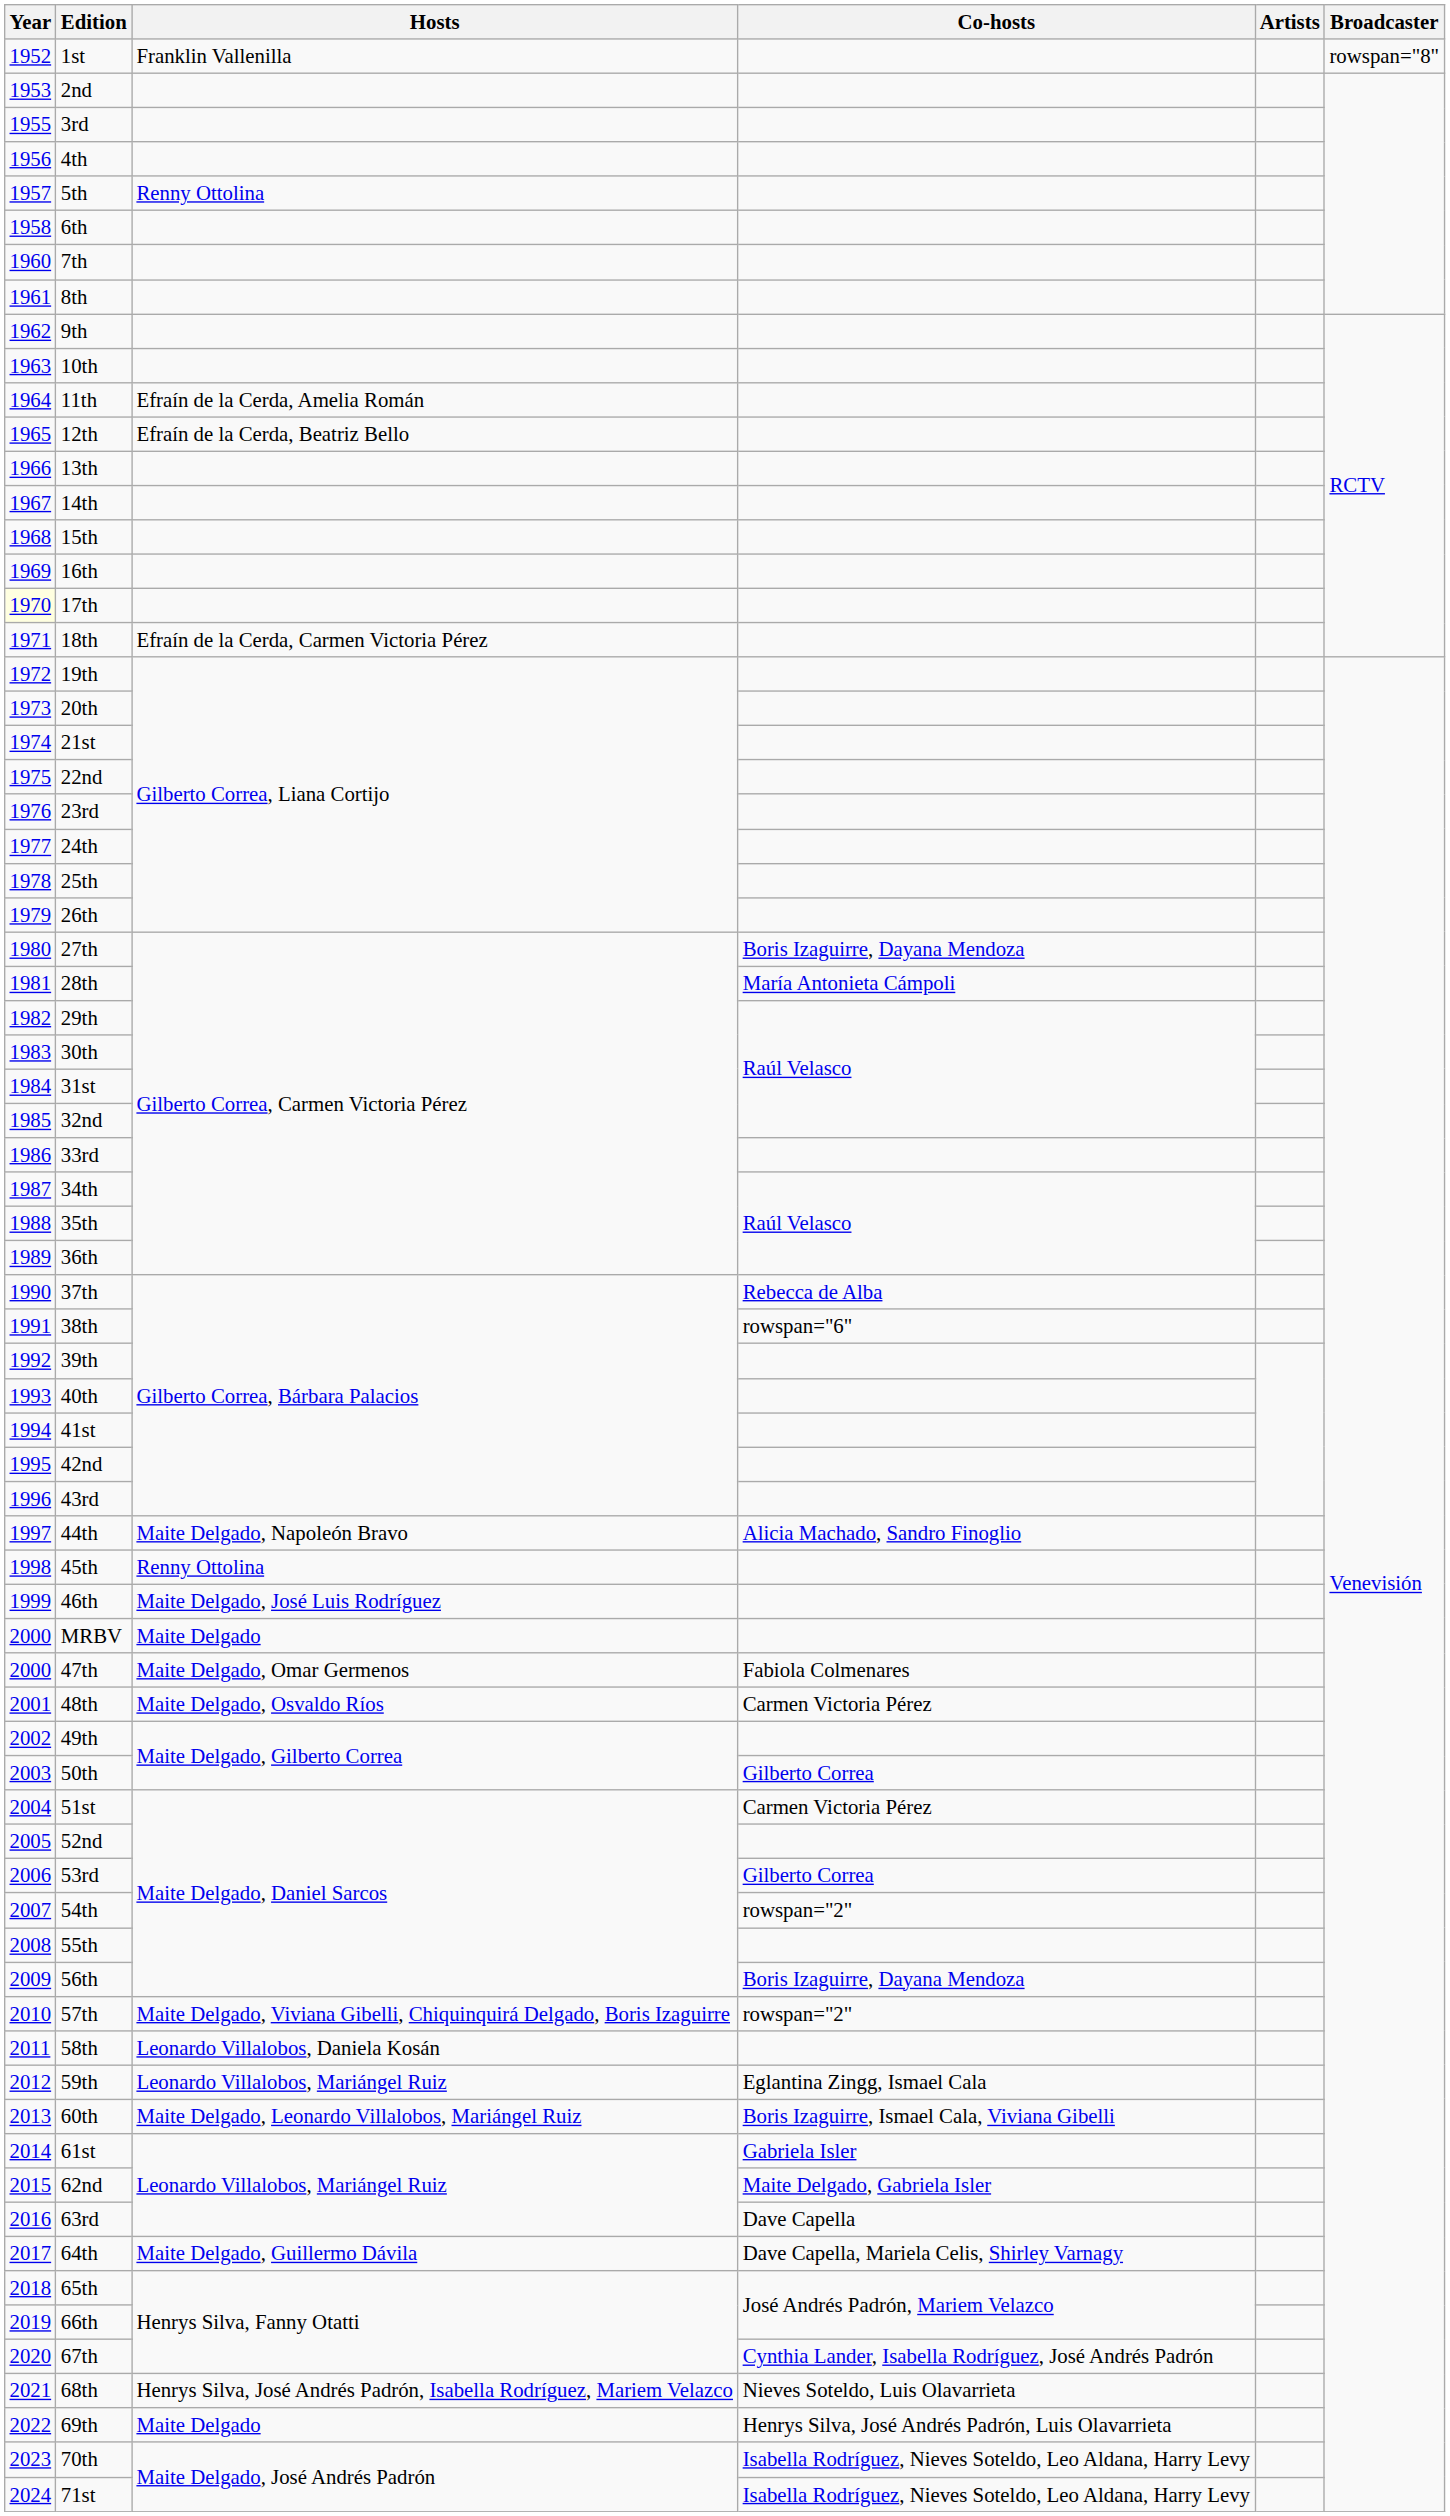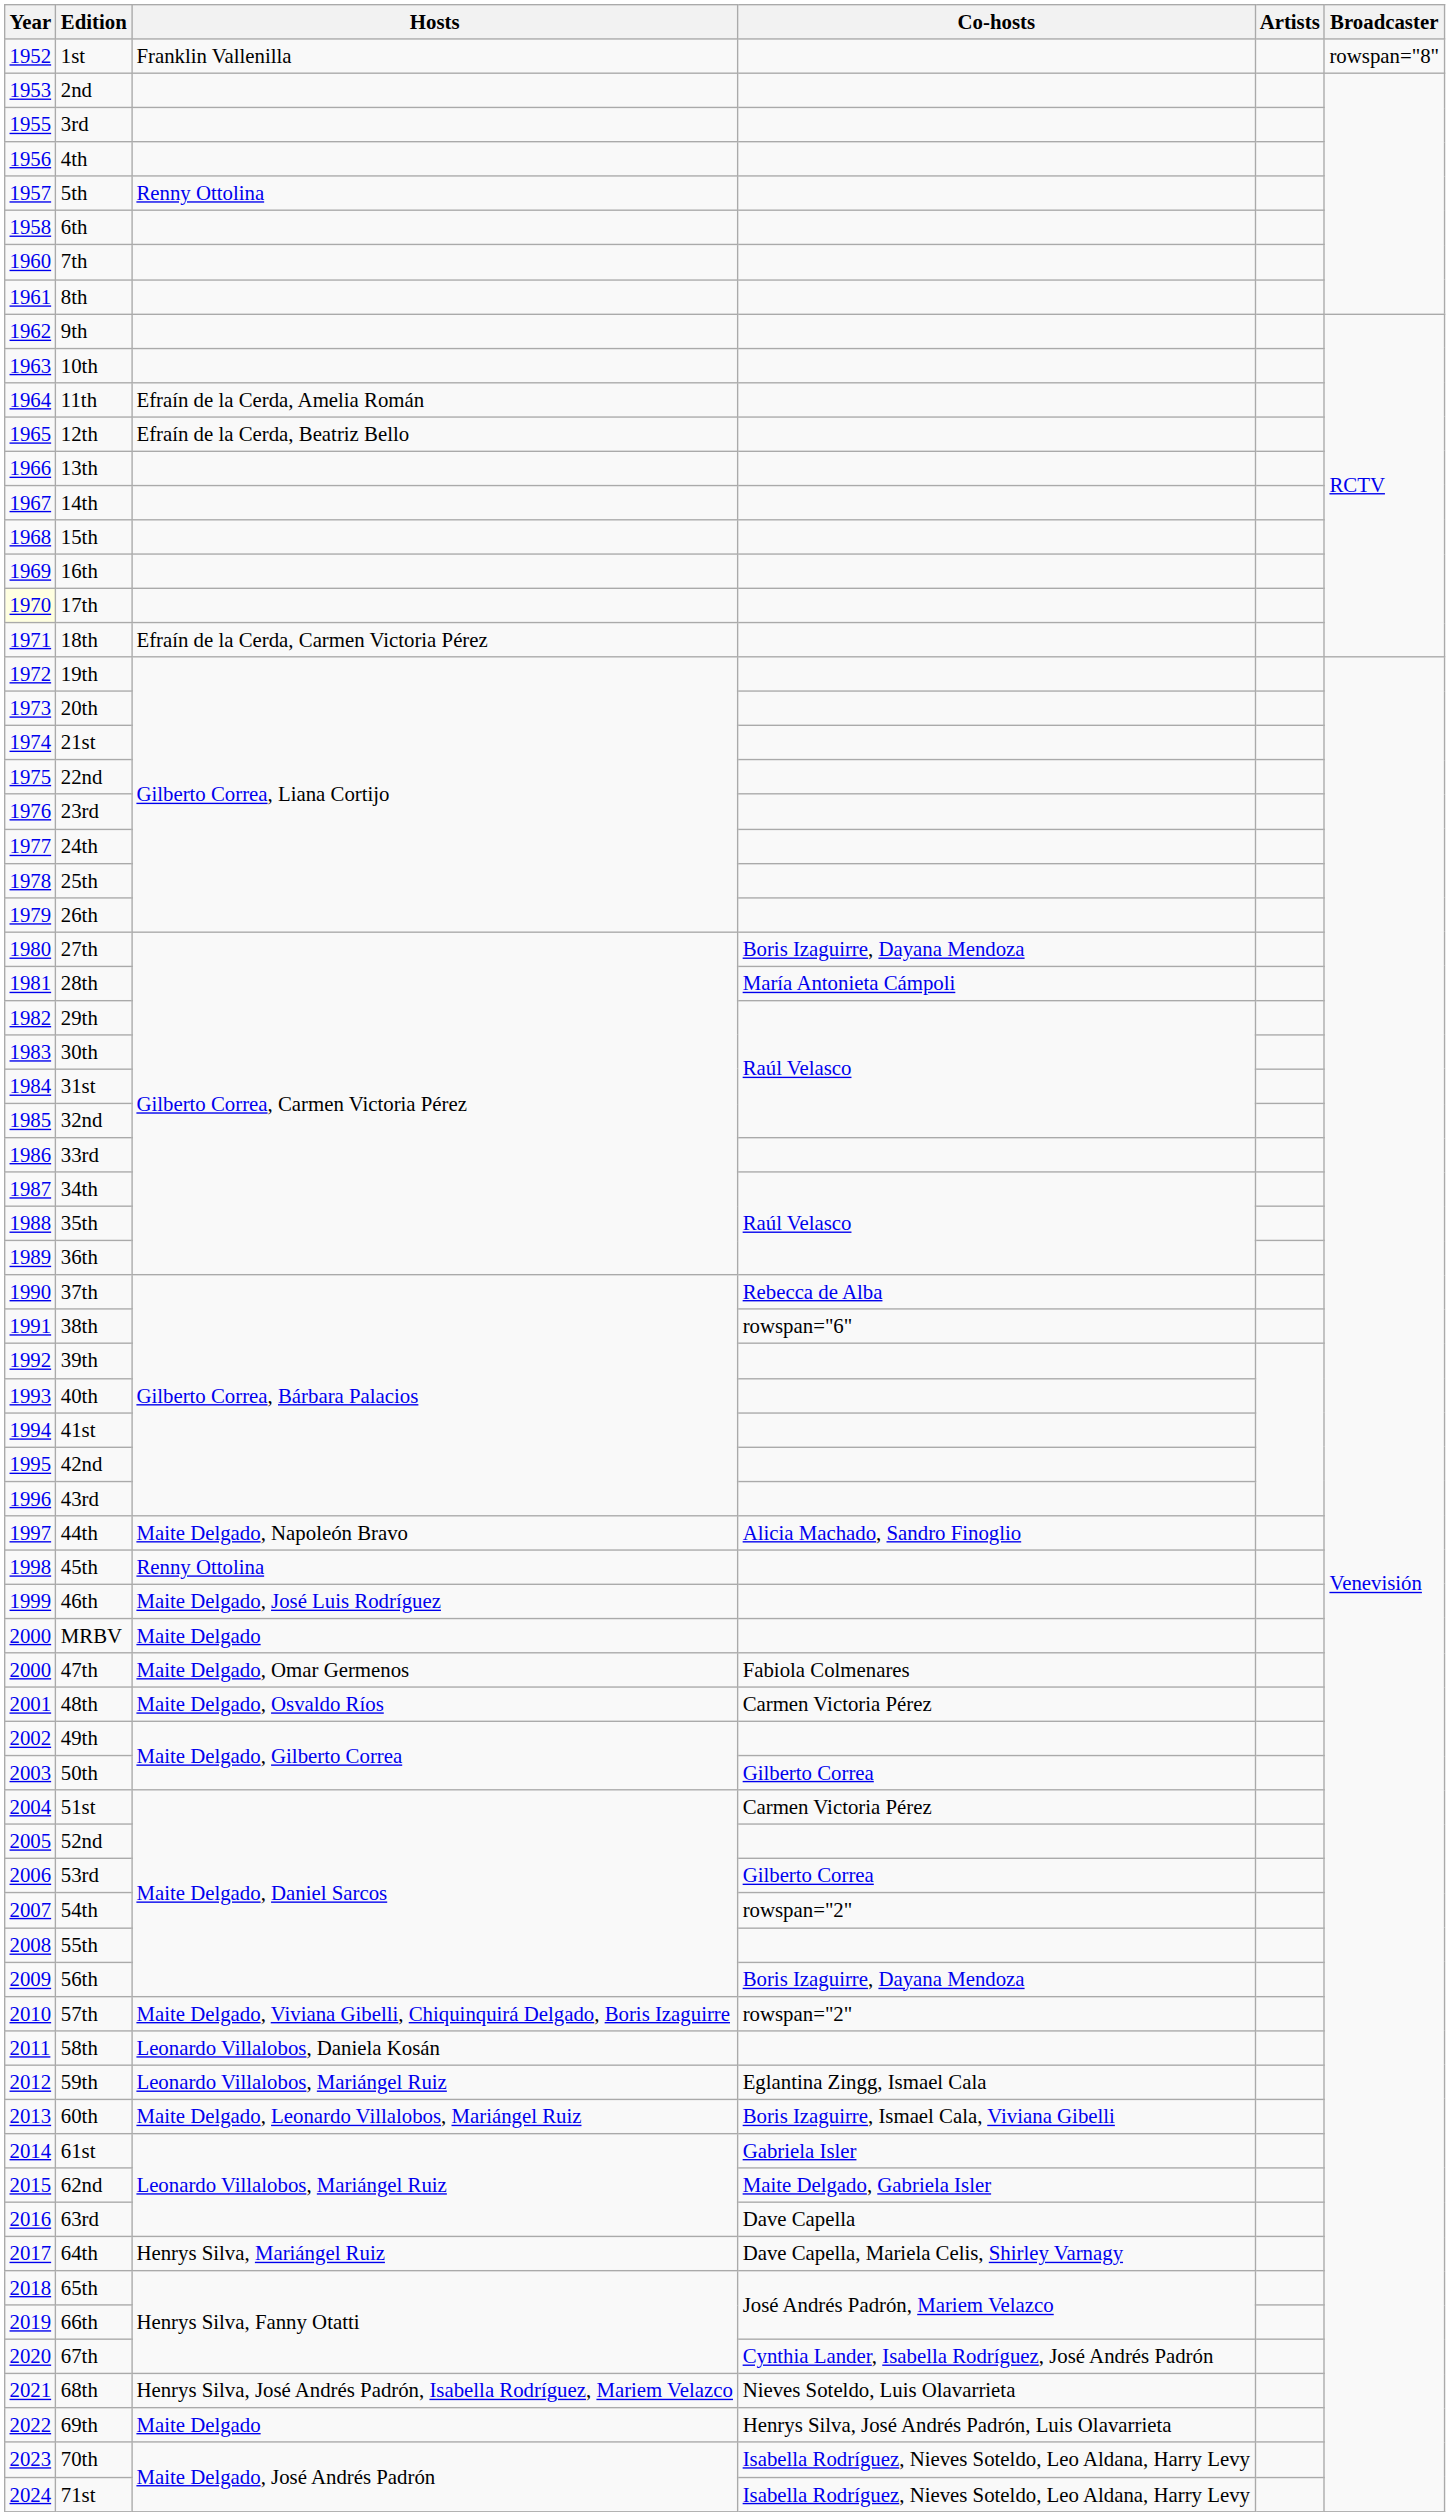(277, 2253) Maite Delgado, Guillermo Dávila -> (261, 2253) Henrys Silva, Mariángel Ruiz
